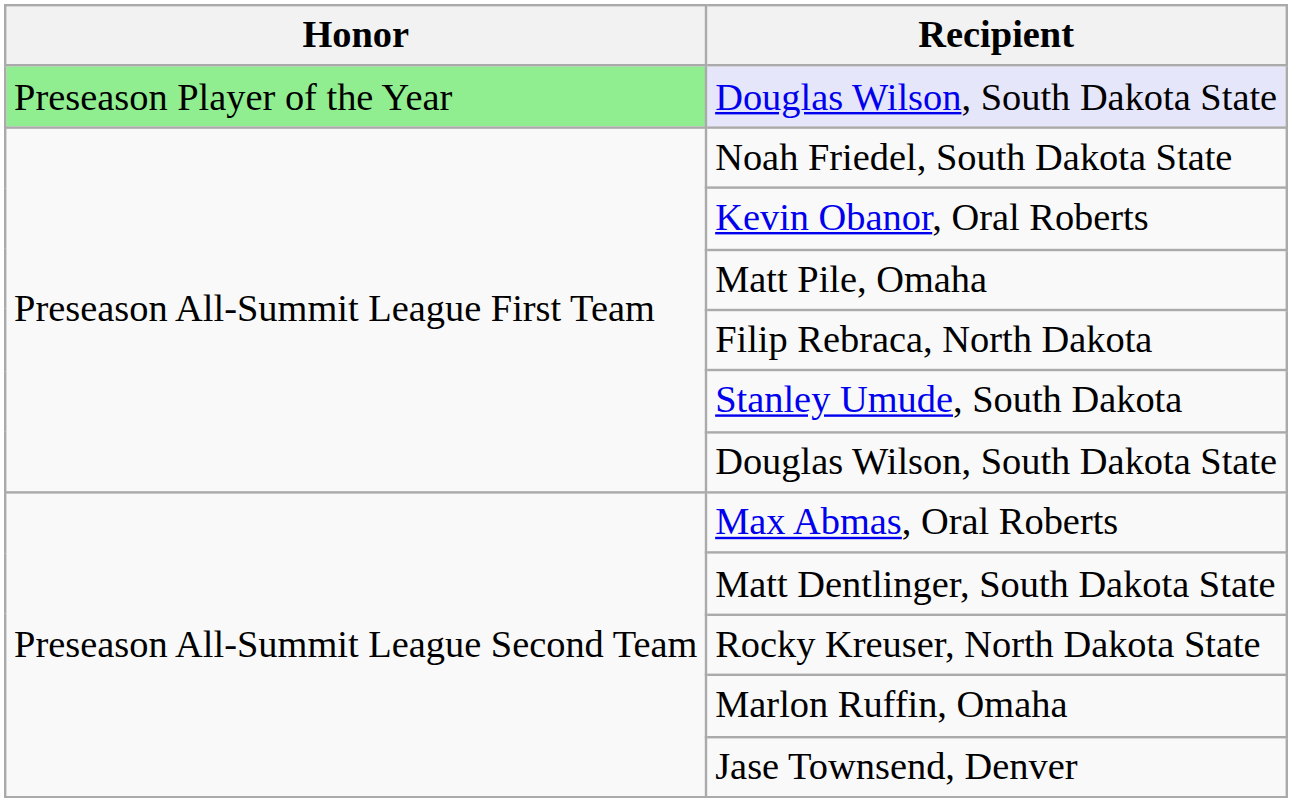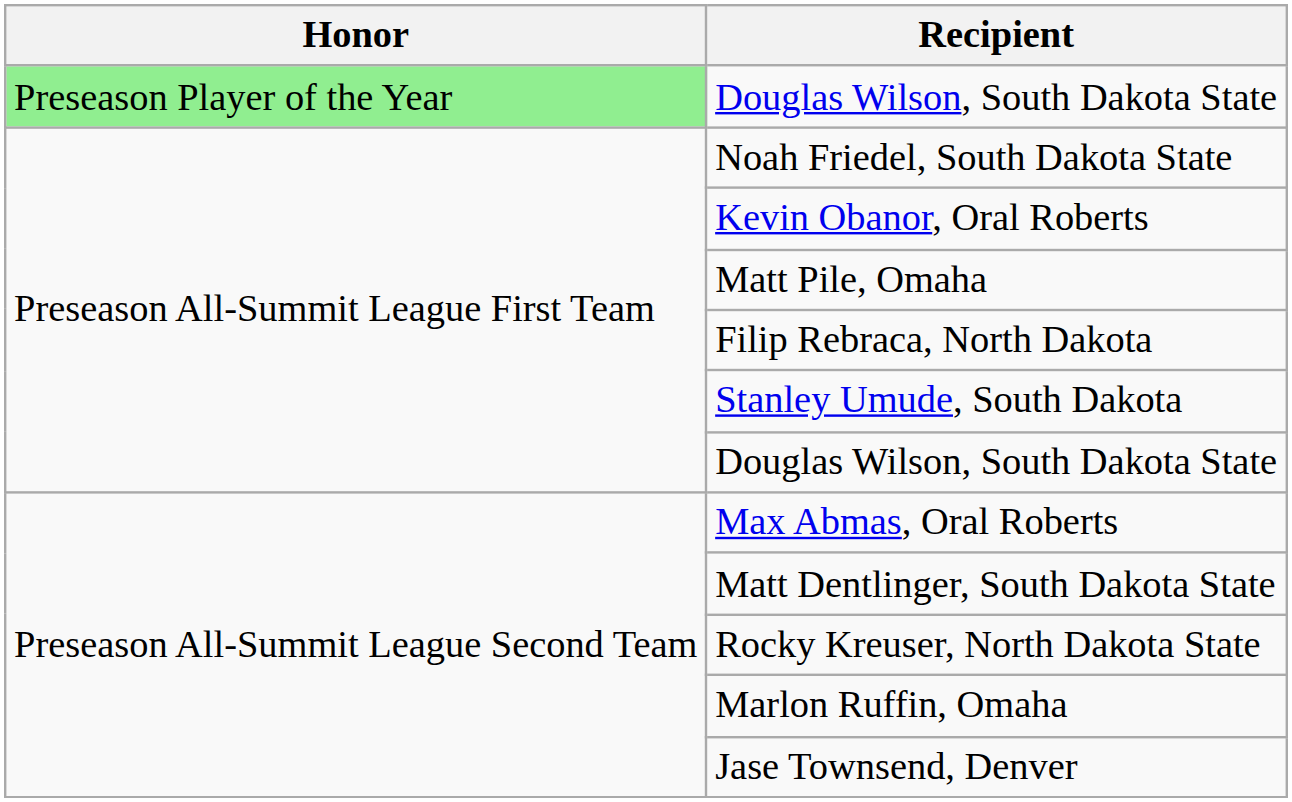(996, 95) lavender background -> (996, 95) no background
